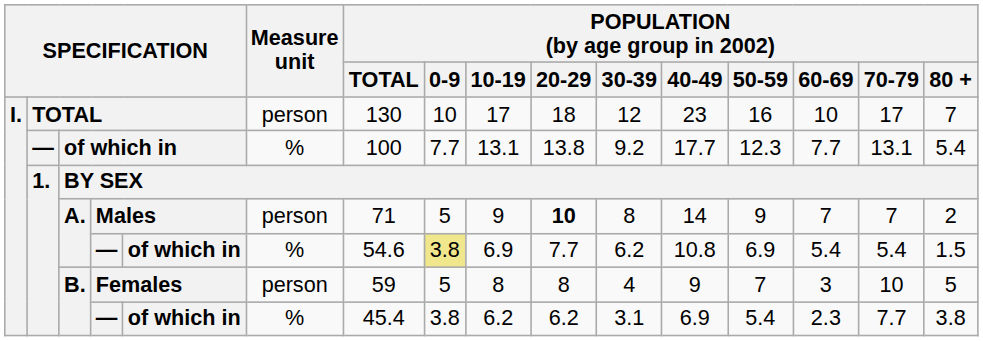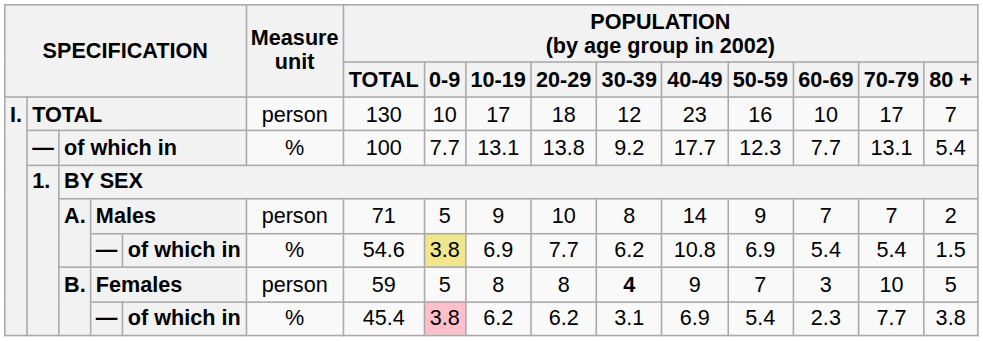(564, 216) bold -> (564, 216) normal
(629, 284) normal -> (629, 284) bold
(445, 318) no background -> (445, 318) pink background
